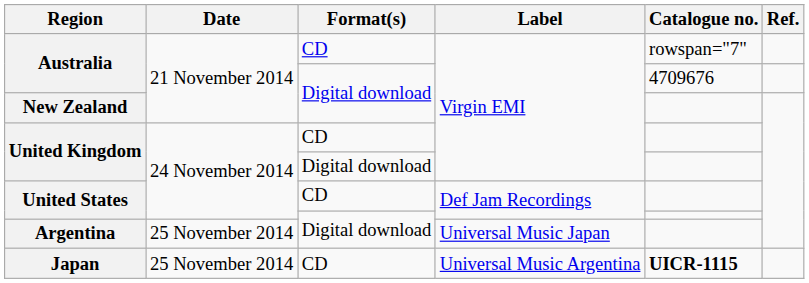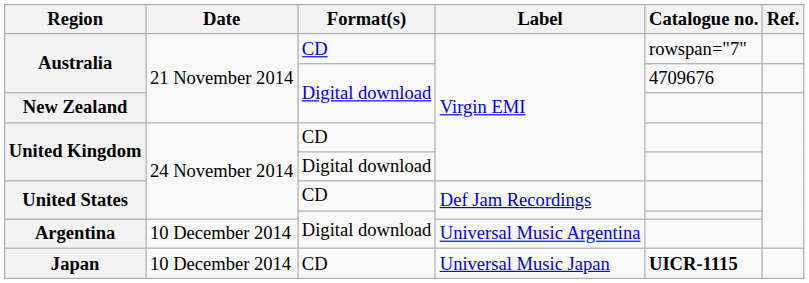(222, 233) 25 November 2014 -> (221, 233) 10 December 2014
(525, 233) Universal Music Japan -> (540, 233) Universal Music Argentina
(222, 263) 25 November 2014 -> (221, 263) 10 December 2014
(540, 263) Universal Music Argentina -> (525, 263) Universal Music Japan
